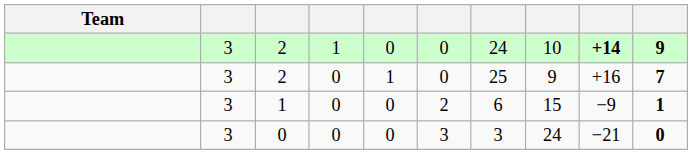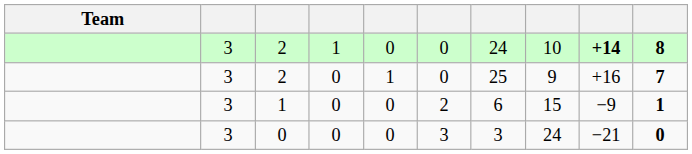(660, 47) 9 -> (660, 47) 8
